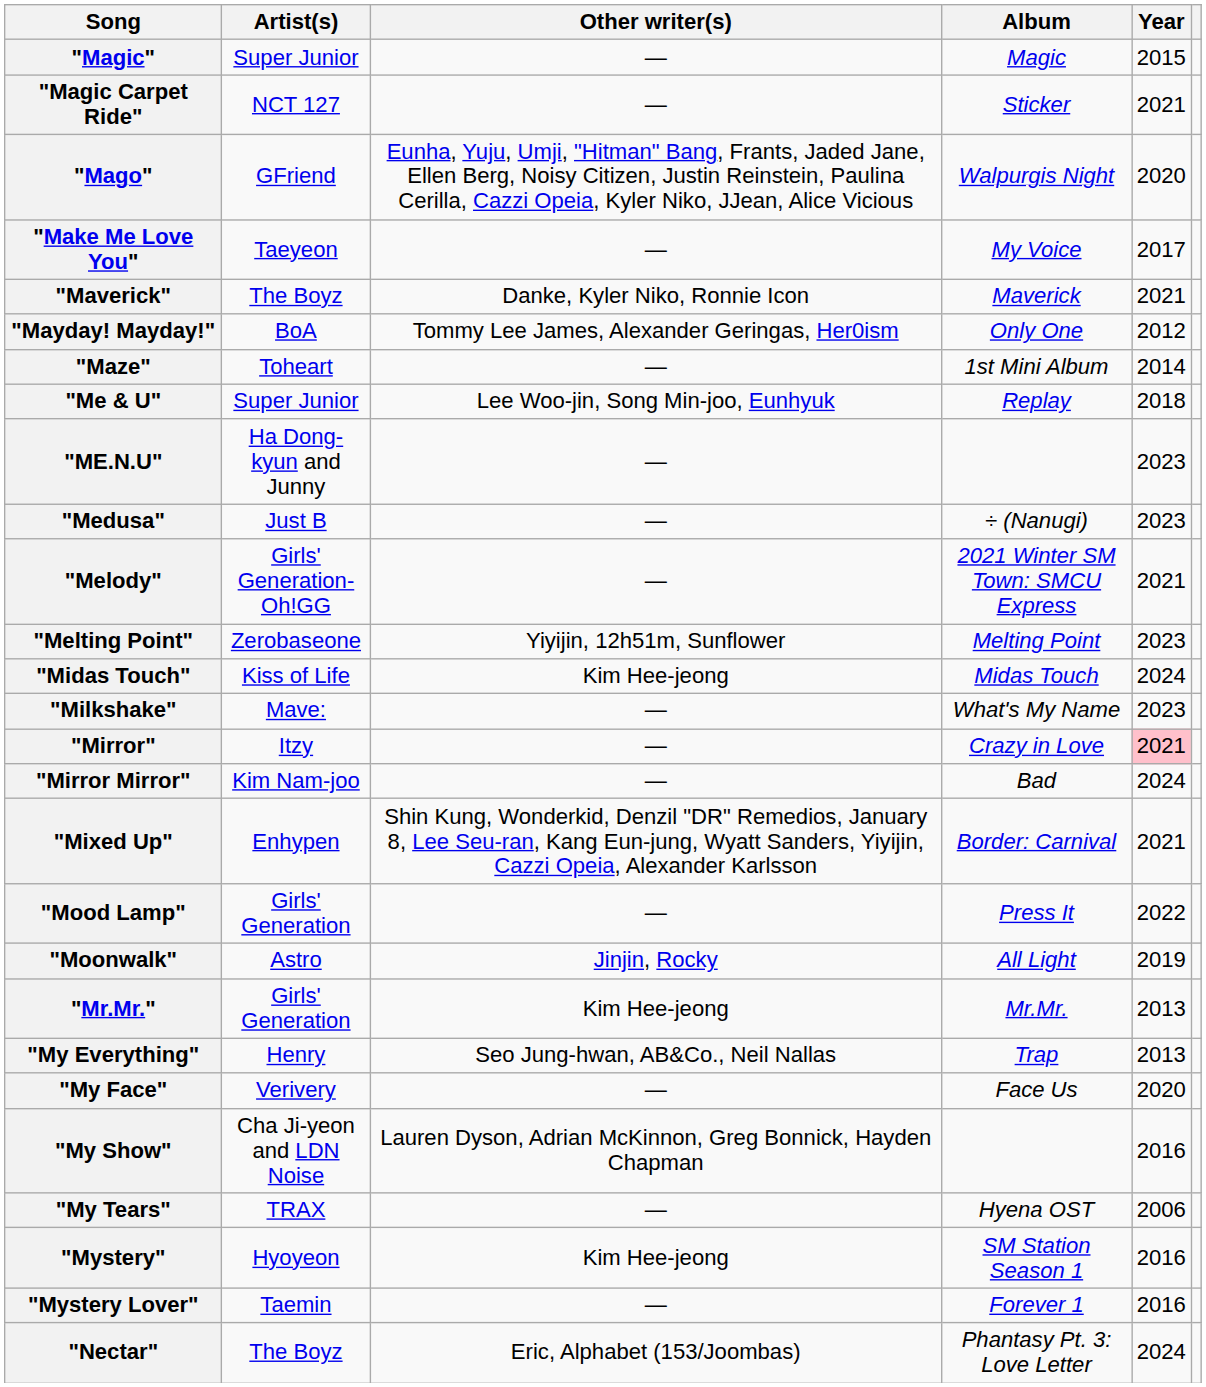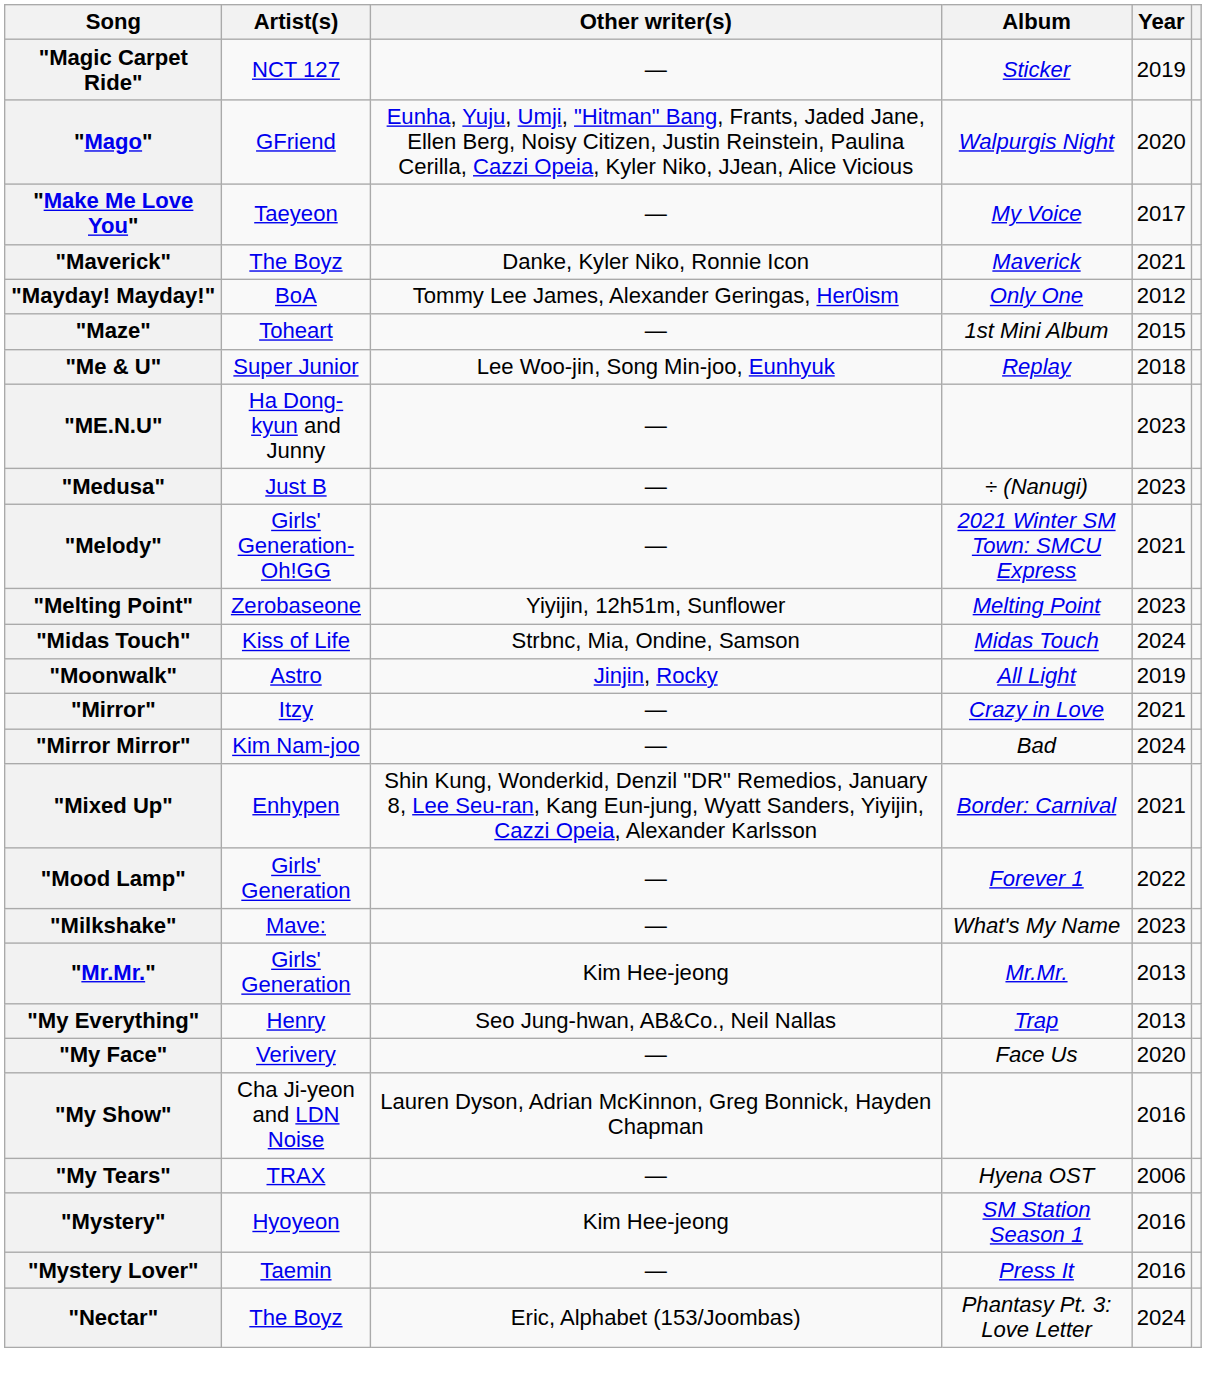- row: (113, 57)
(1161, 104) 2021 -> (1161, 69) 2019
(1161, 366) 2014 -> (1161, 331) 2015
(656, 675) Kim Hee-jeong -> (656, 640) Strbnc, Mia, Ondine, Samson
rows swapped: (113, 710) <-> (113, 960)
(1161, 745) pink background -> (1161, 710) no background
(1037, 913) Press It -> (1036, 878) Forever 1
(1036, 1305) Forever 1 -> (1037, 1270) Press It
